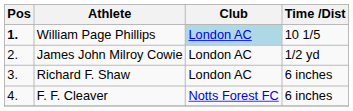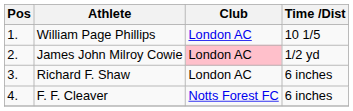(13, 34) bold -> (13, 34) normal
(220, 34) lightblue background -> (220, 34) no background
(220, 55) no background -> (220, 55) pink background
